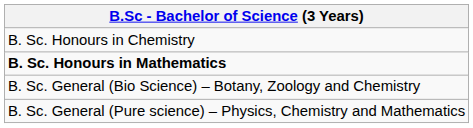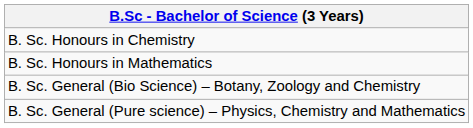(117, 63) bold -> (110, 63) normal
